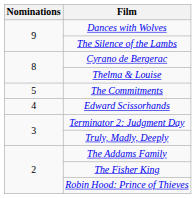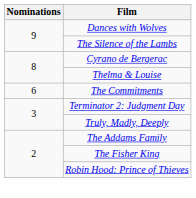(34, 91) 5 -> (34, 91) 6
- row: (127, 106)
